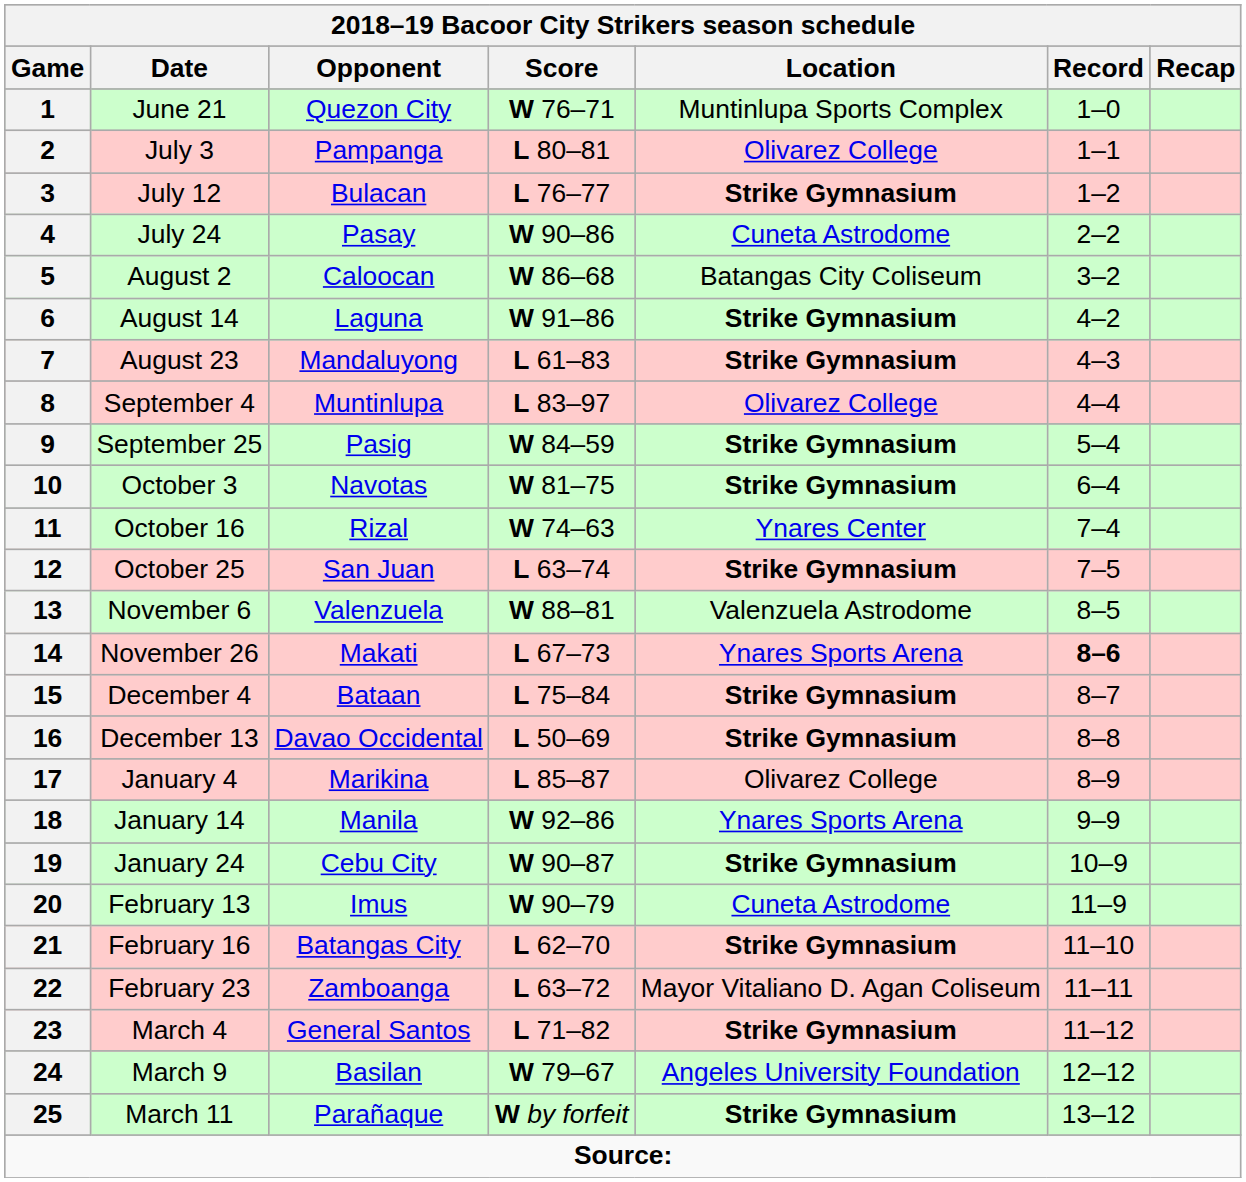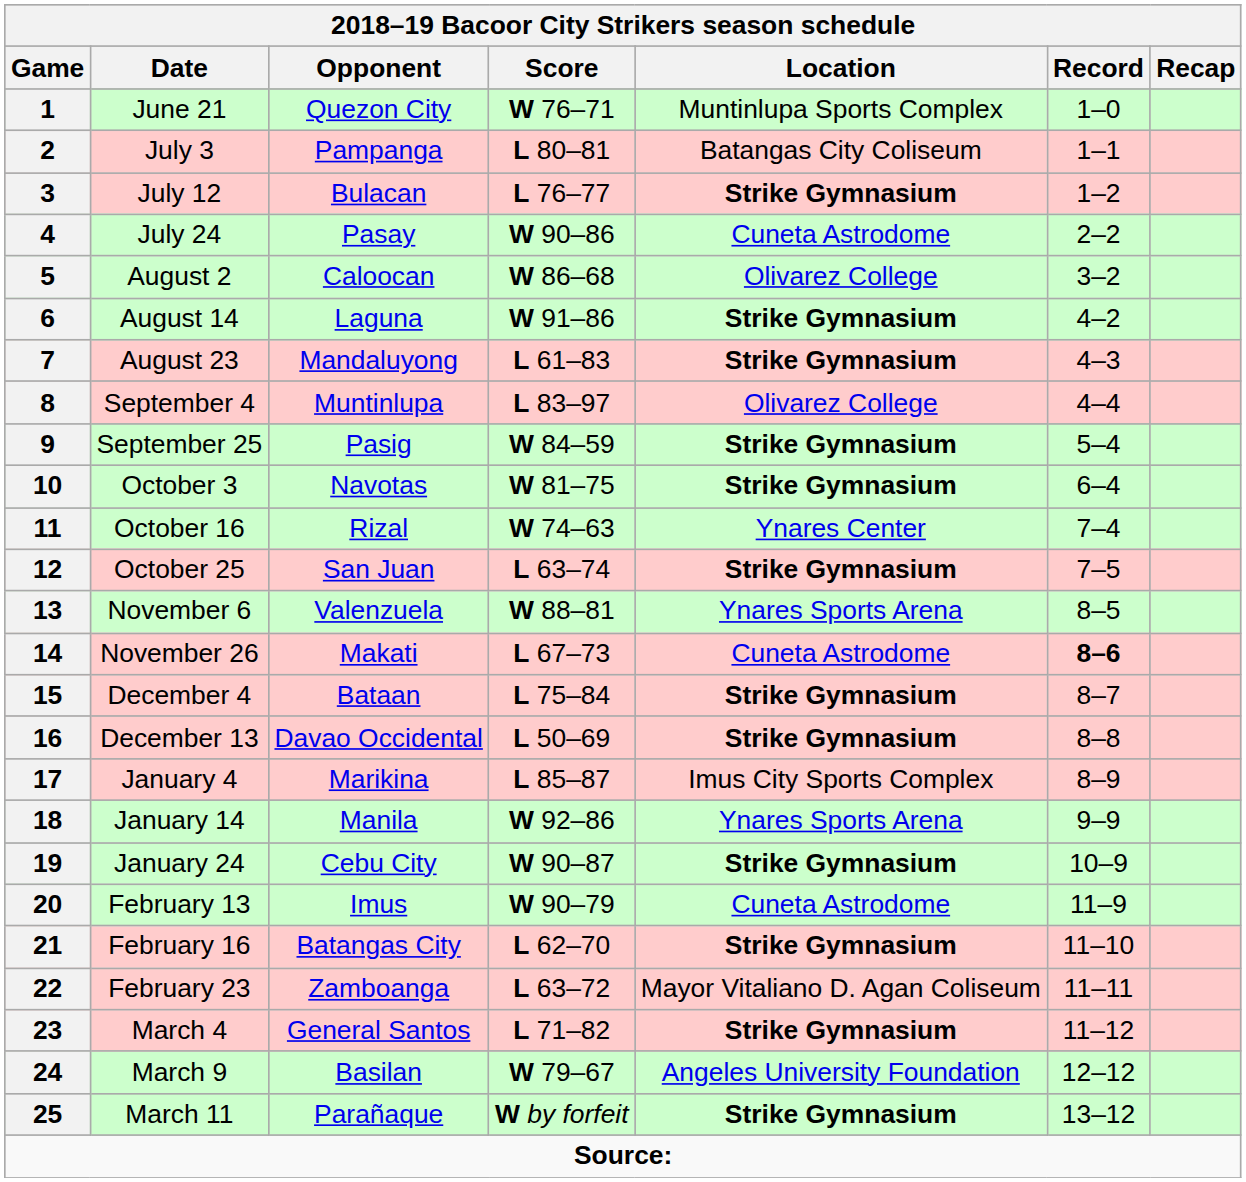(841, 151) Olivarez College -> (841, 151) Batangas City Coliseum
(841, 276) Batangas City Coliseum -> (841, 276) Olivarez College
(841, 611) Valenzuela Astrodome -> (841, 611) Ynares Sports Arena
(841, 653) Ynares Sports Arena -> (841, 653) Cuneta Astrodome
(841, 779) Olivarez College -> (841, 779) Imus City Sports Complex
